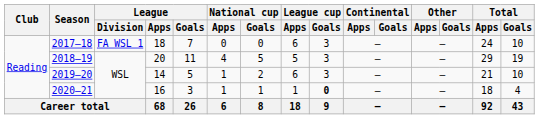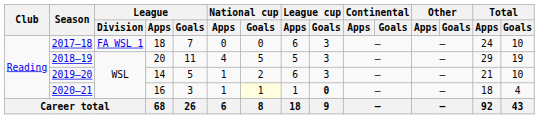(261, 91) no background -> (261, 91) lightyellow background
